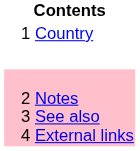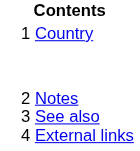(77, 117) pink background -> (77, 117) no background
